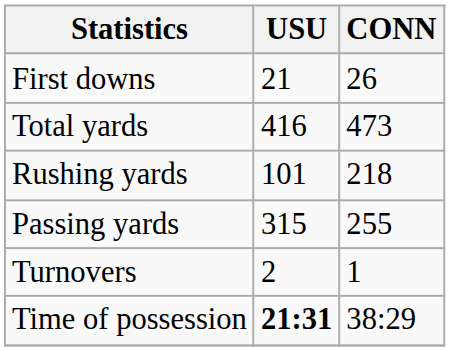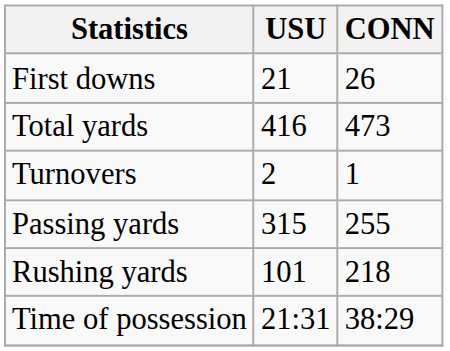rows swapped: (100, 174) <-> (74, 271)
(297, 320) bold -> (296, 320) normal
